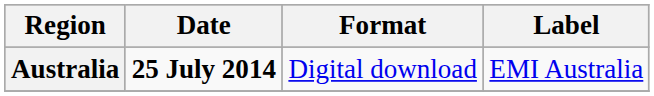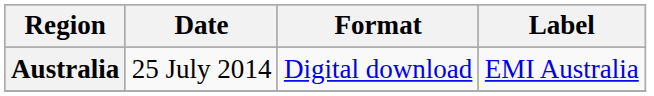(204, 68) bold -> (202, 68) normal
